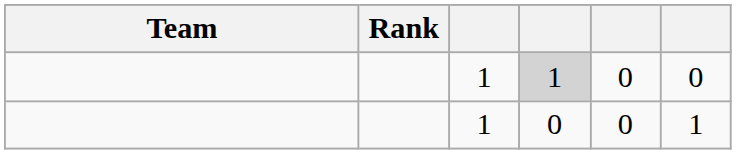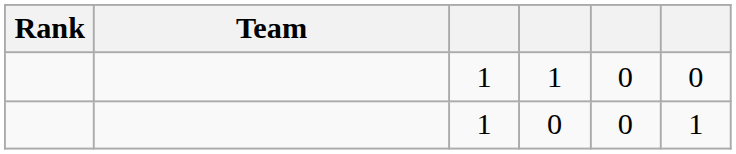columns swapped: (404, 28) <-> (182, 28)
(555, 76) lightgrey background -> (555, 76) no background
